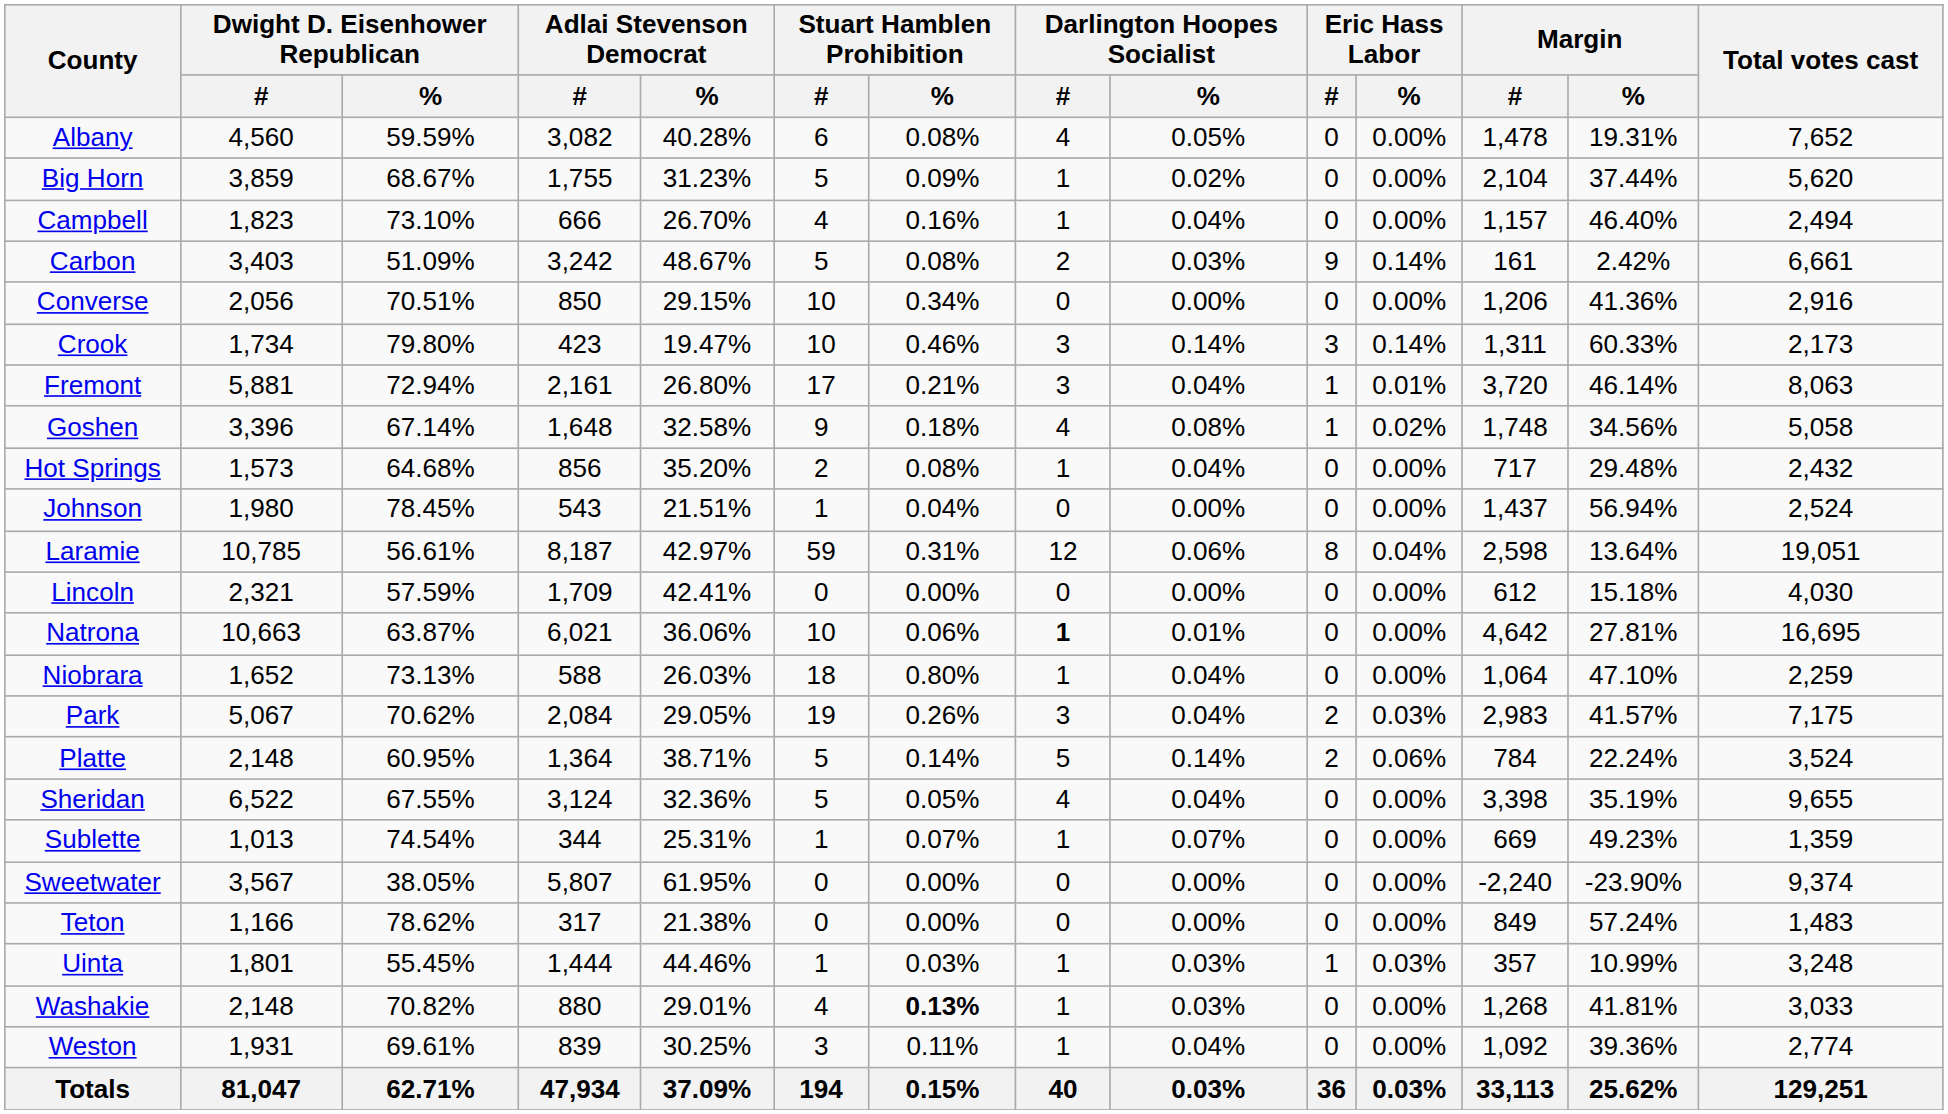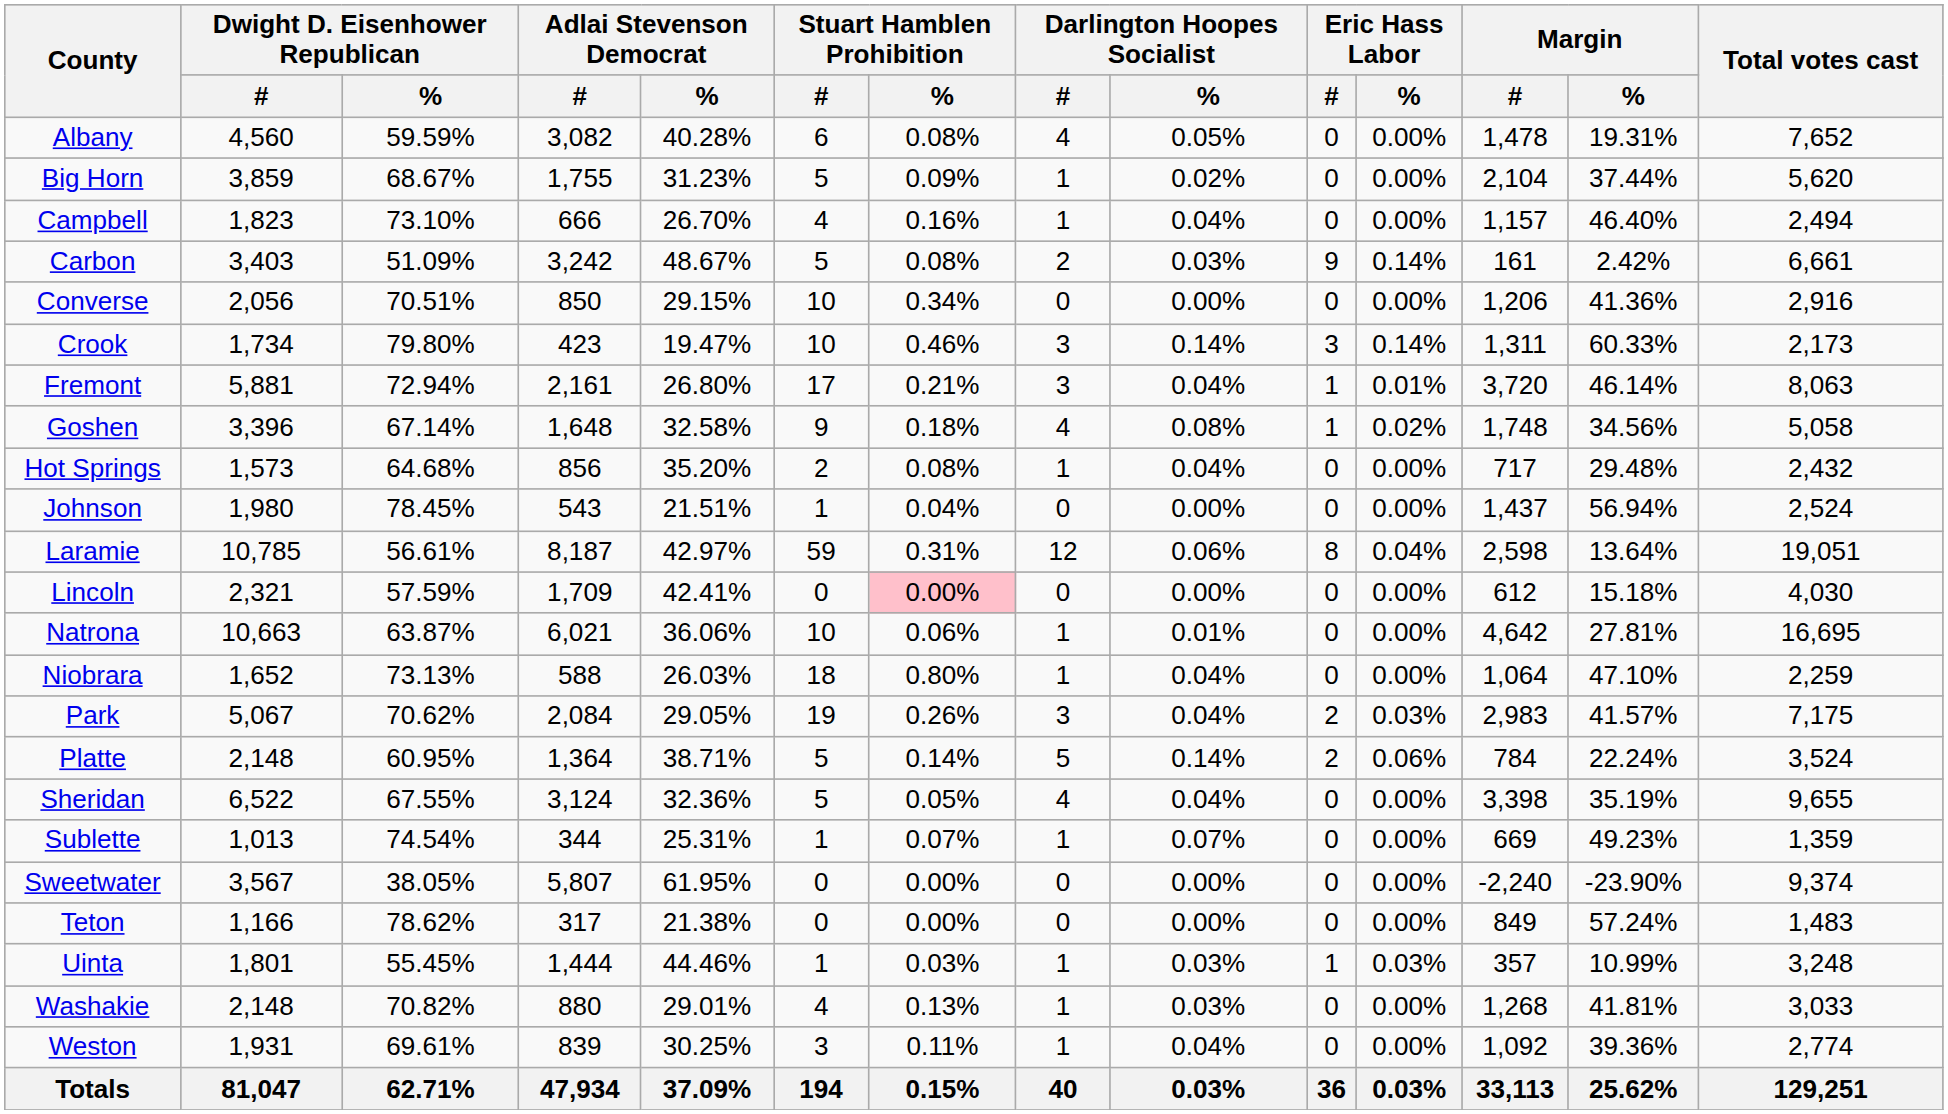(942, 592) no background -> (942, 592) pink background
(1063, 633) bold -> (1063, 633) normal
(942, 1005) bold -> (942, 1005) normal
